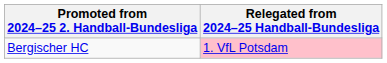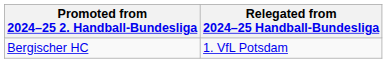(246, 48) pink background -> (246, 48) no background
